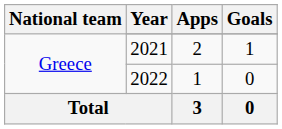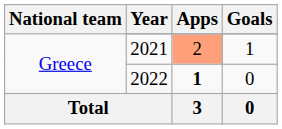(197, 49) no background -> (197, 49) lightsalmon background
(197, 78) normal -> (197, 78) bold
